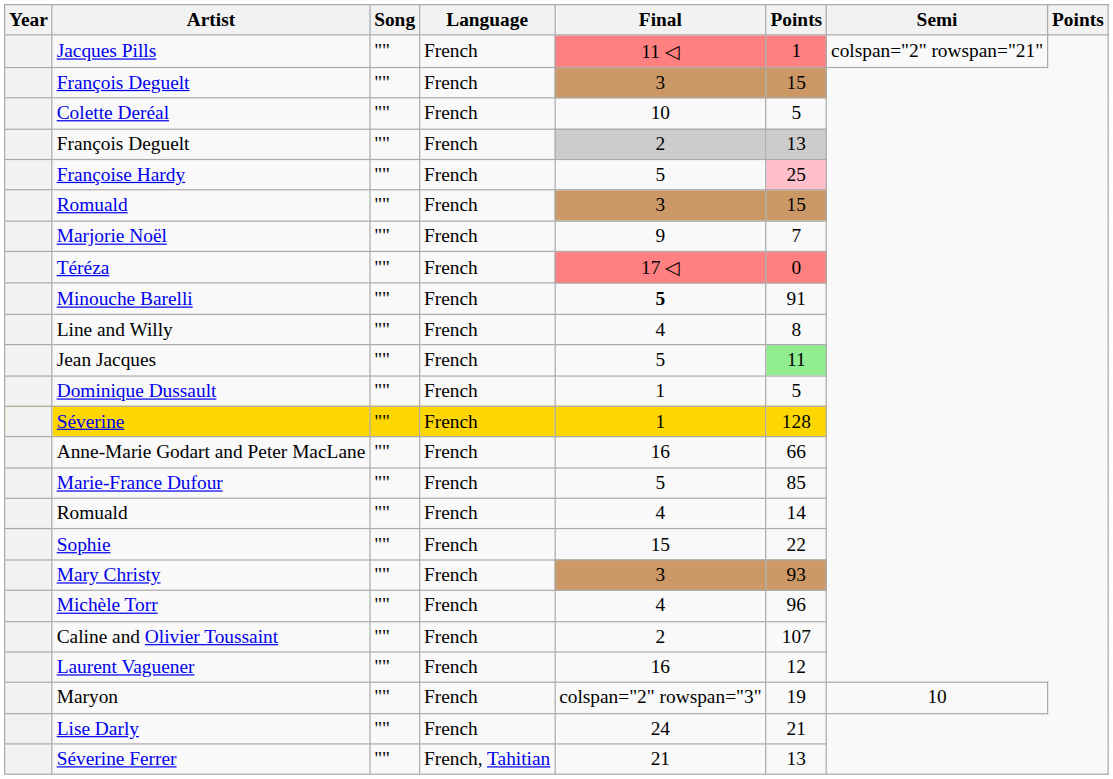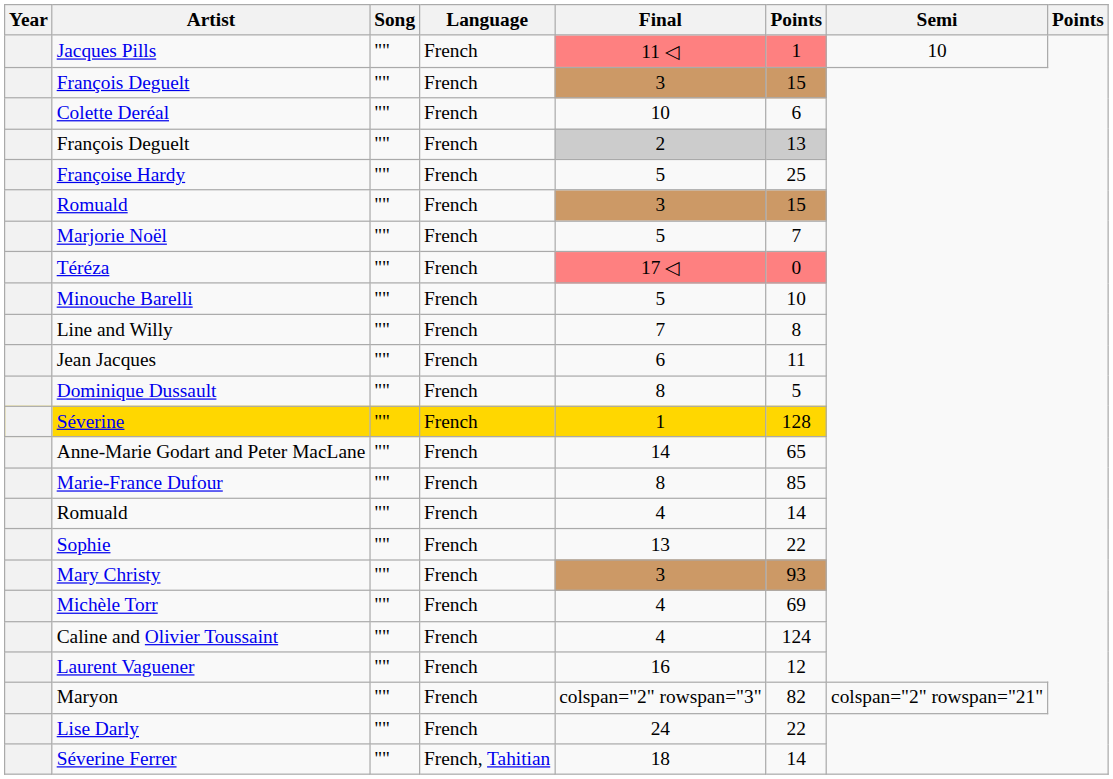(937, 51) colspan="2" rowspan="21" -> (937, 51) 10
(796, 113) 5 -> (796, 113) 6
(796, 174) pink background -> (796, 174) no background
(660, 235) 9 -> (660, 235) 5
(660, 298) bold -> (660, 298) normal
(796, 298) 91 -> (796, 298) 10
(660, 329) 4 -> (660, 329) 7
(660, 360) 5 -> (660, 360) 6
(796, 360) lightgreen background -> (796, 360) no background
(660, 390) 1 -> (660, 390) 8
(660, 452) 16 -> (660, 452) 14
(796, 452) 66 -> (796, 452) 65
(660, 482) 5 -> (660, 482) 8
(660, 544) 15 -> (660, 544) 13
(796, 605) 96 -> (796, 605) 69
(660, 636) 2 -> (660, 636) 4
(796, 636) 107 -> (796, 636) 124
(796, 697) 19 -> (796, 697) 82
(937, 697) 10 -> (937, 697) colspan="2" rowspan="21"
(796, 728) 21 -> (796, 728) 22
(660, 759) 21 -> (660, 759) 18
(796, 759) 13 -> (796, 759) 14
